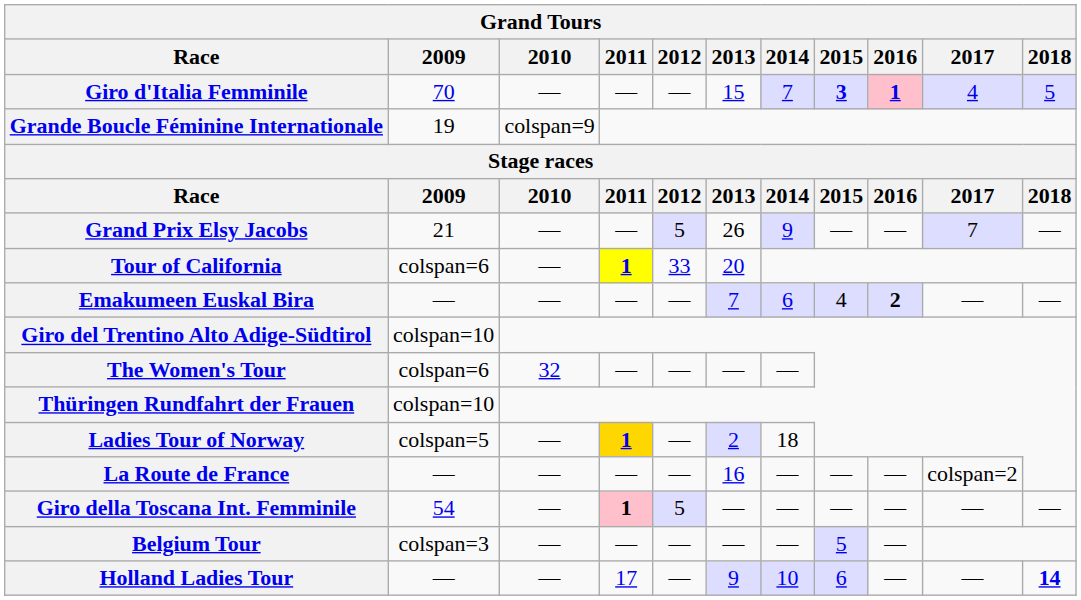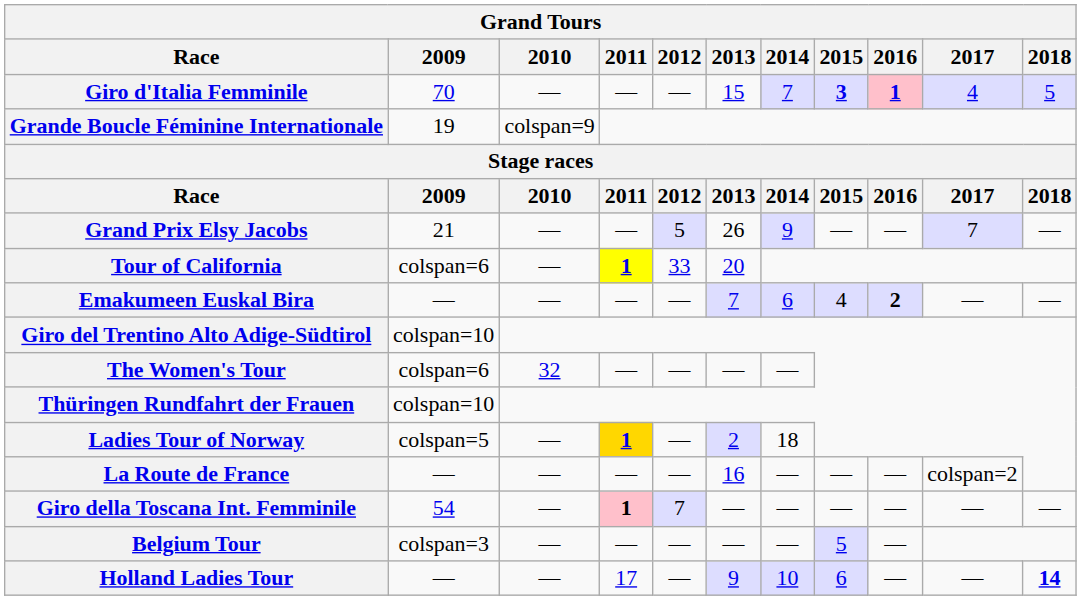(679, 508) 5 -> (679, 508) 7
